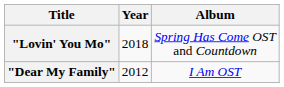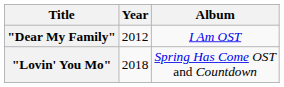rows swapped: (62, 72) <-> (62, 43)
